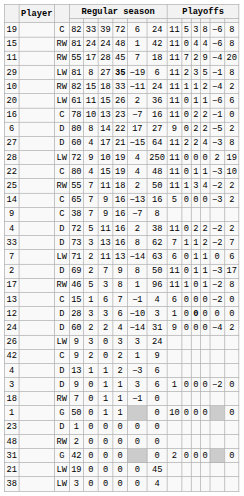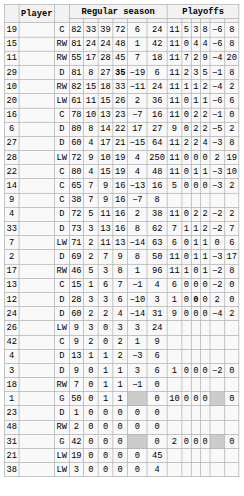(62, 72) LW -> (62, 72) D
- row: (12, 186)
(217, 314) 0 -> (217, 299) 2
